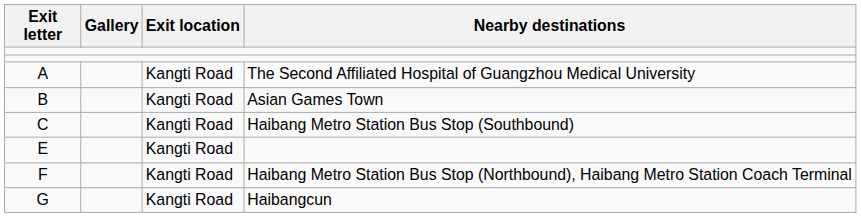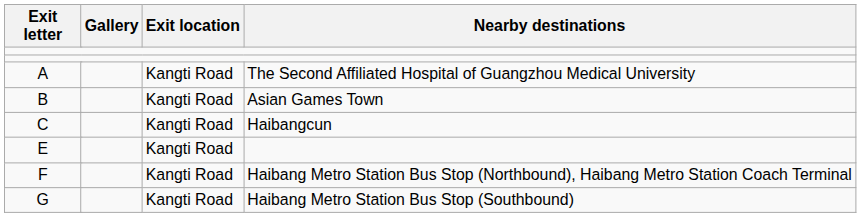(411, 124) Haibang Metro Station Bus Stop (Southbound) -> (290, 124) Haibangcun
(290, 200) Haibangcun -> (411, 200) Haibang Metro Station Bus Stop (Southbound)
